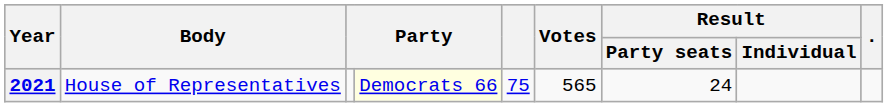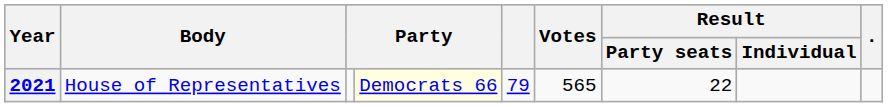(518, 85) 75 -> (518, 85) 79
(721, 85) 24 -> (721, 85) 22
